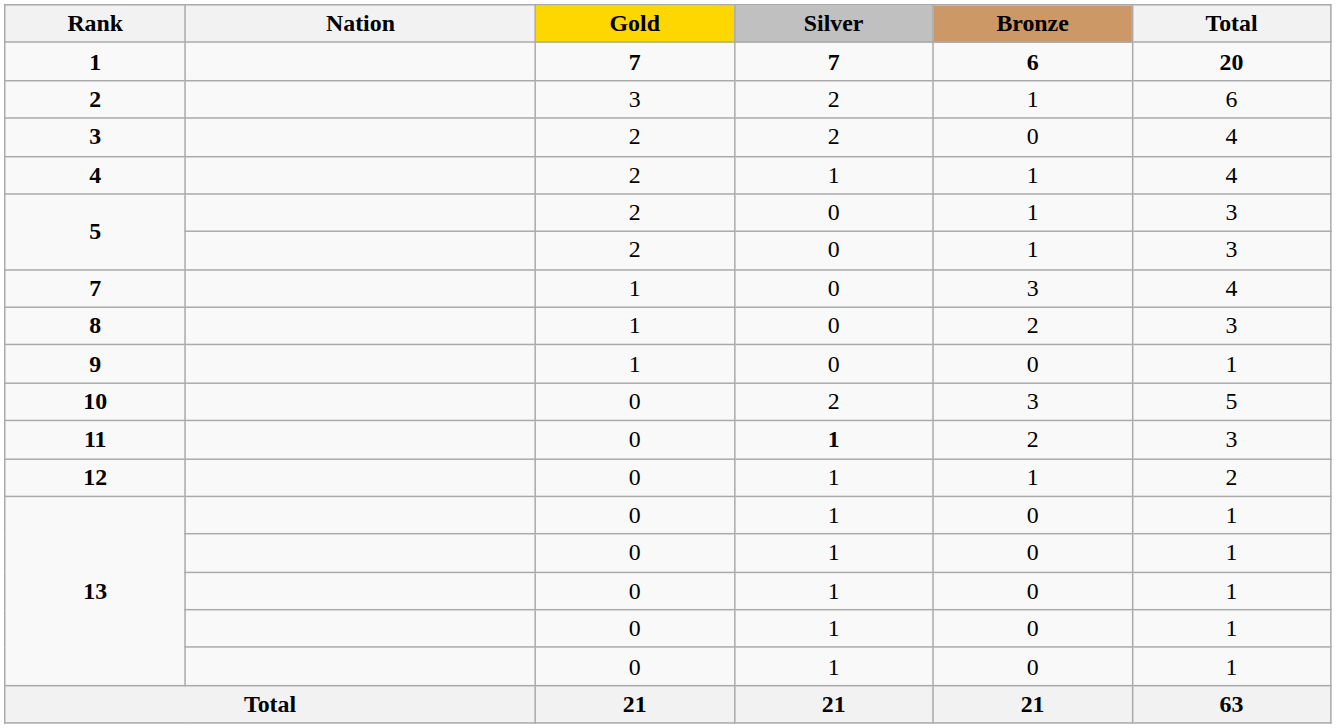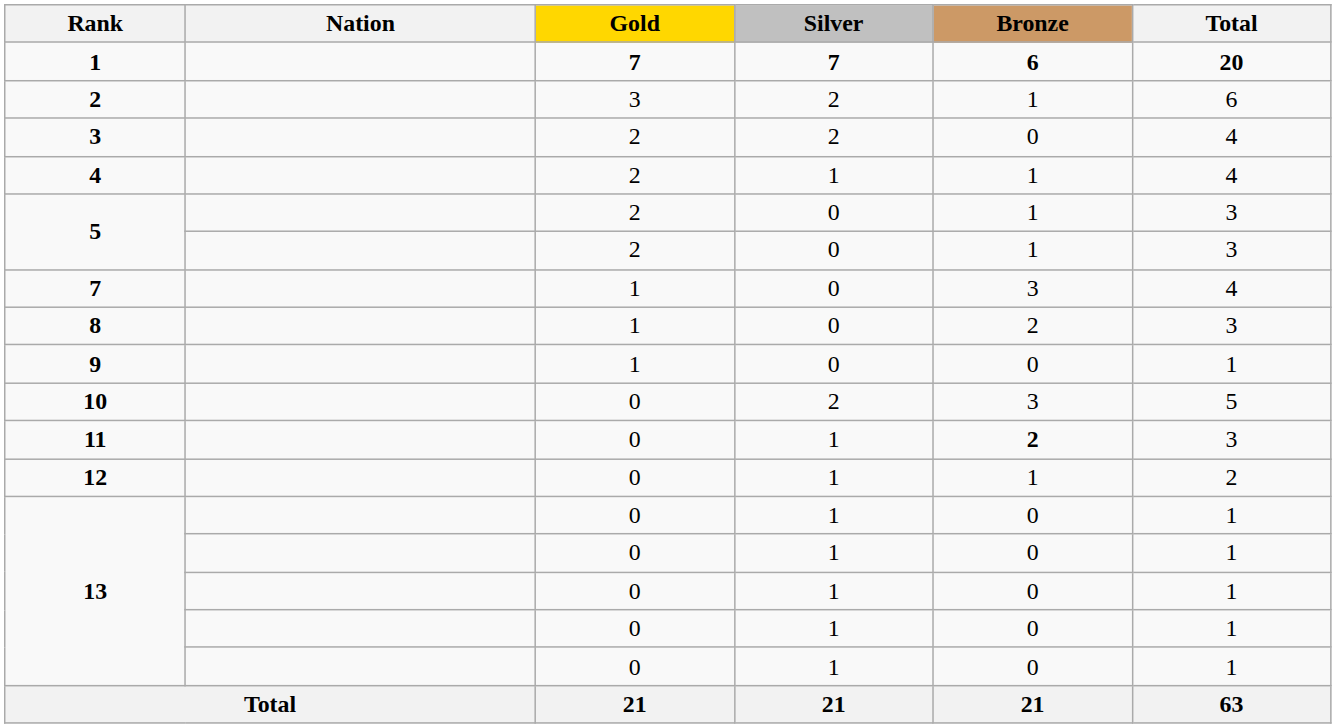(834, 439) bold -> (834, 439) normal
(1033, 439) normal -> (1033, 439) bold
